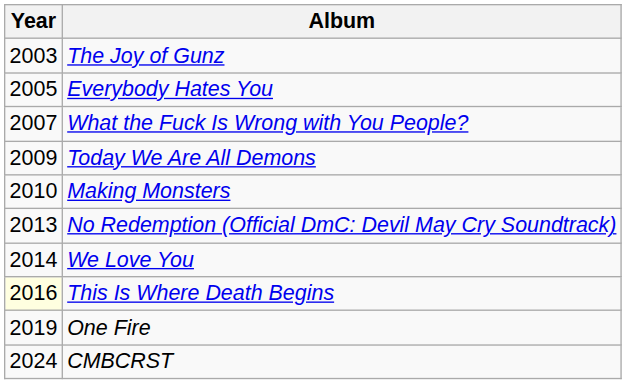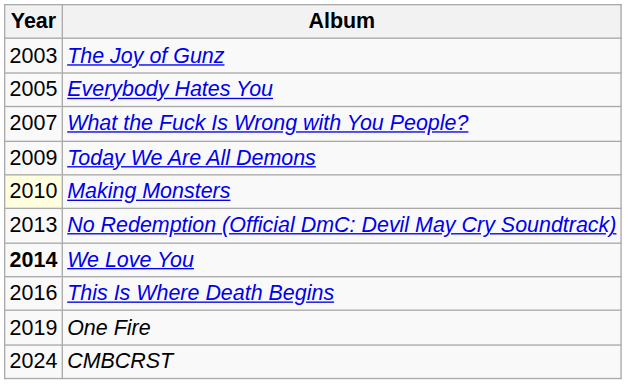(33, 191) no background -> (33, 191) lightyellow background
(33, 259) normal -> (33, 259) bold
(33, 293) lightyellow background -> (33, 293) no background
